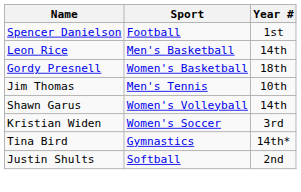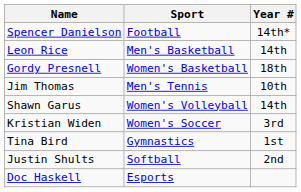(274, 32) 1st -> (274, 32) 14th*
(274, 141) 14th* -> (274, 141) 1st
+ row: (44, 178)
